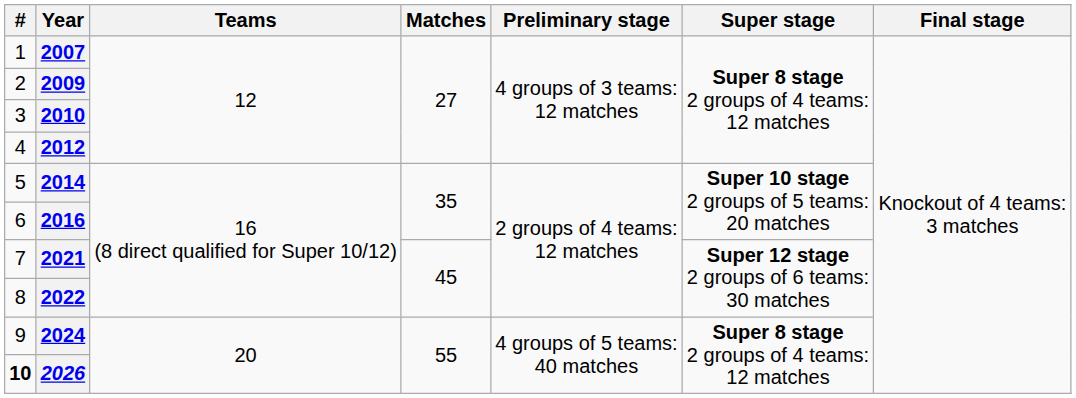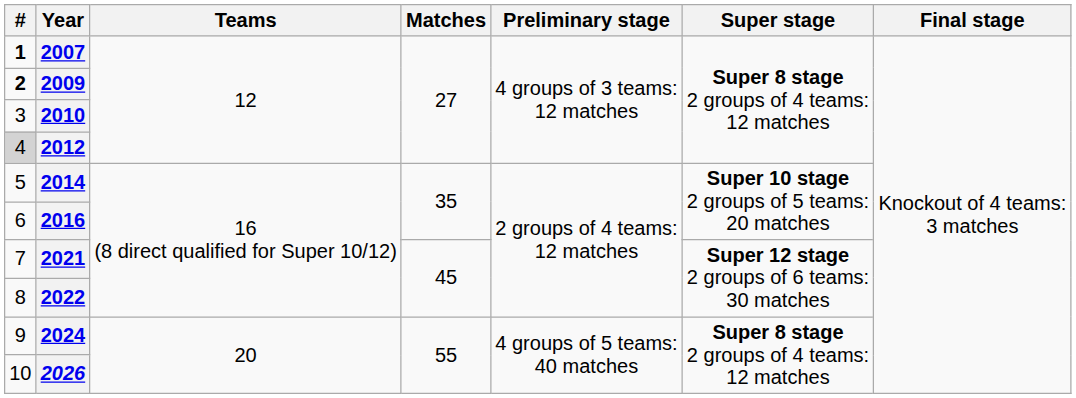(20, 52) normal -> (20, 52) bold
(20, 83) normal -> (20, 83) bold
(20, 147) no background -> (20, 147) lightgrey background
(20, 374) bold -> (20, 374) normal
